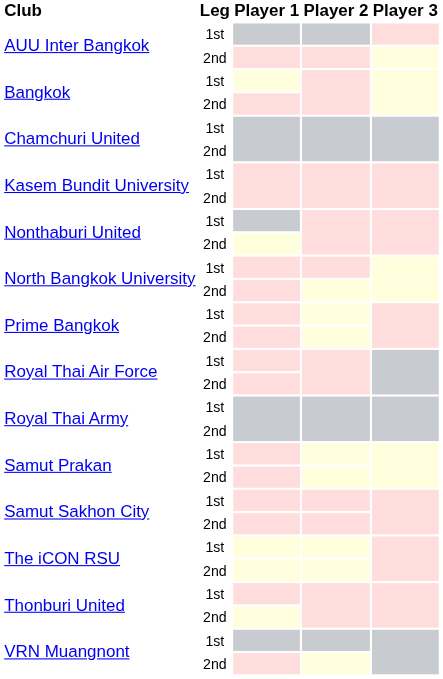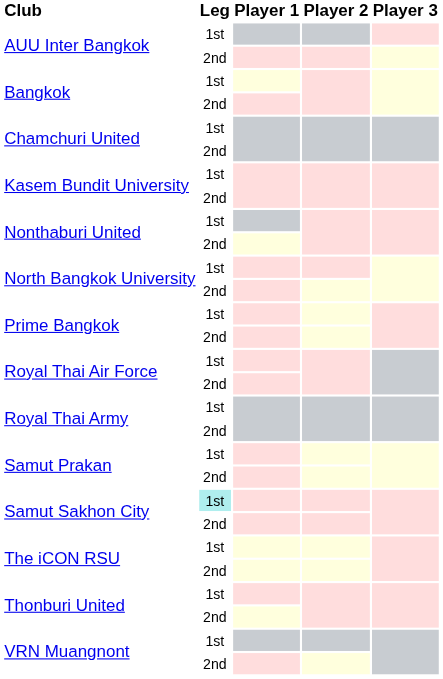(215, 501) no background -> (215, 501) paleturquoise background
